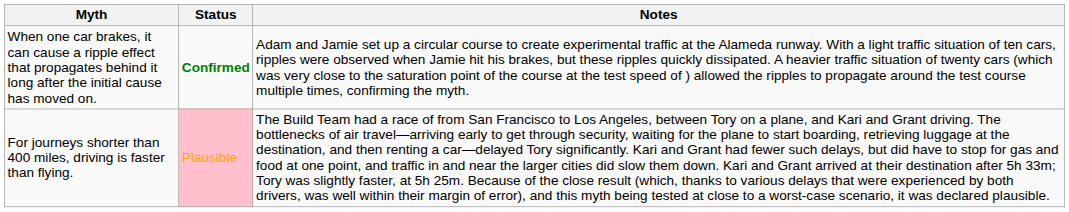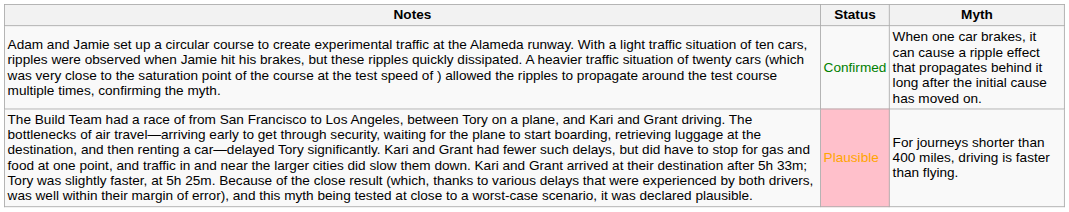columns swapped: (92, 15) <-> (659, 15)
(216, 67) bold -> (855, 67) normal
